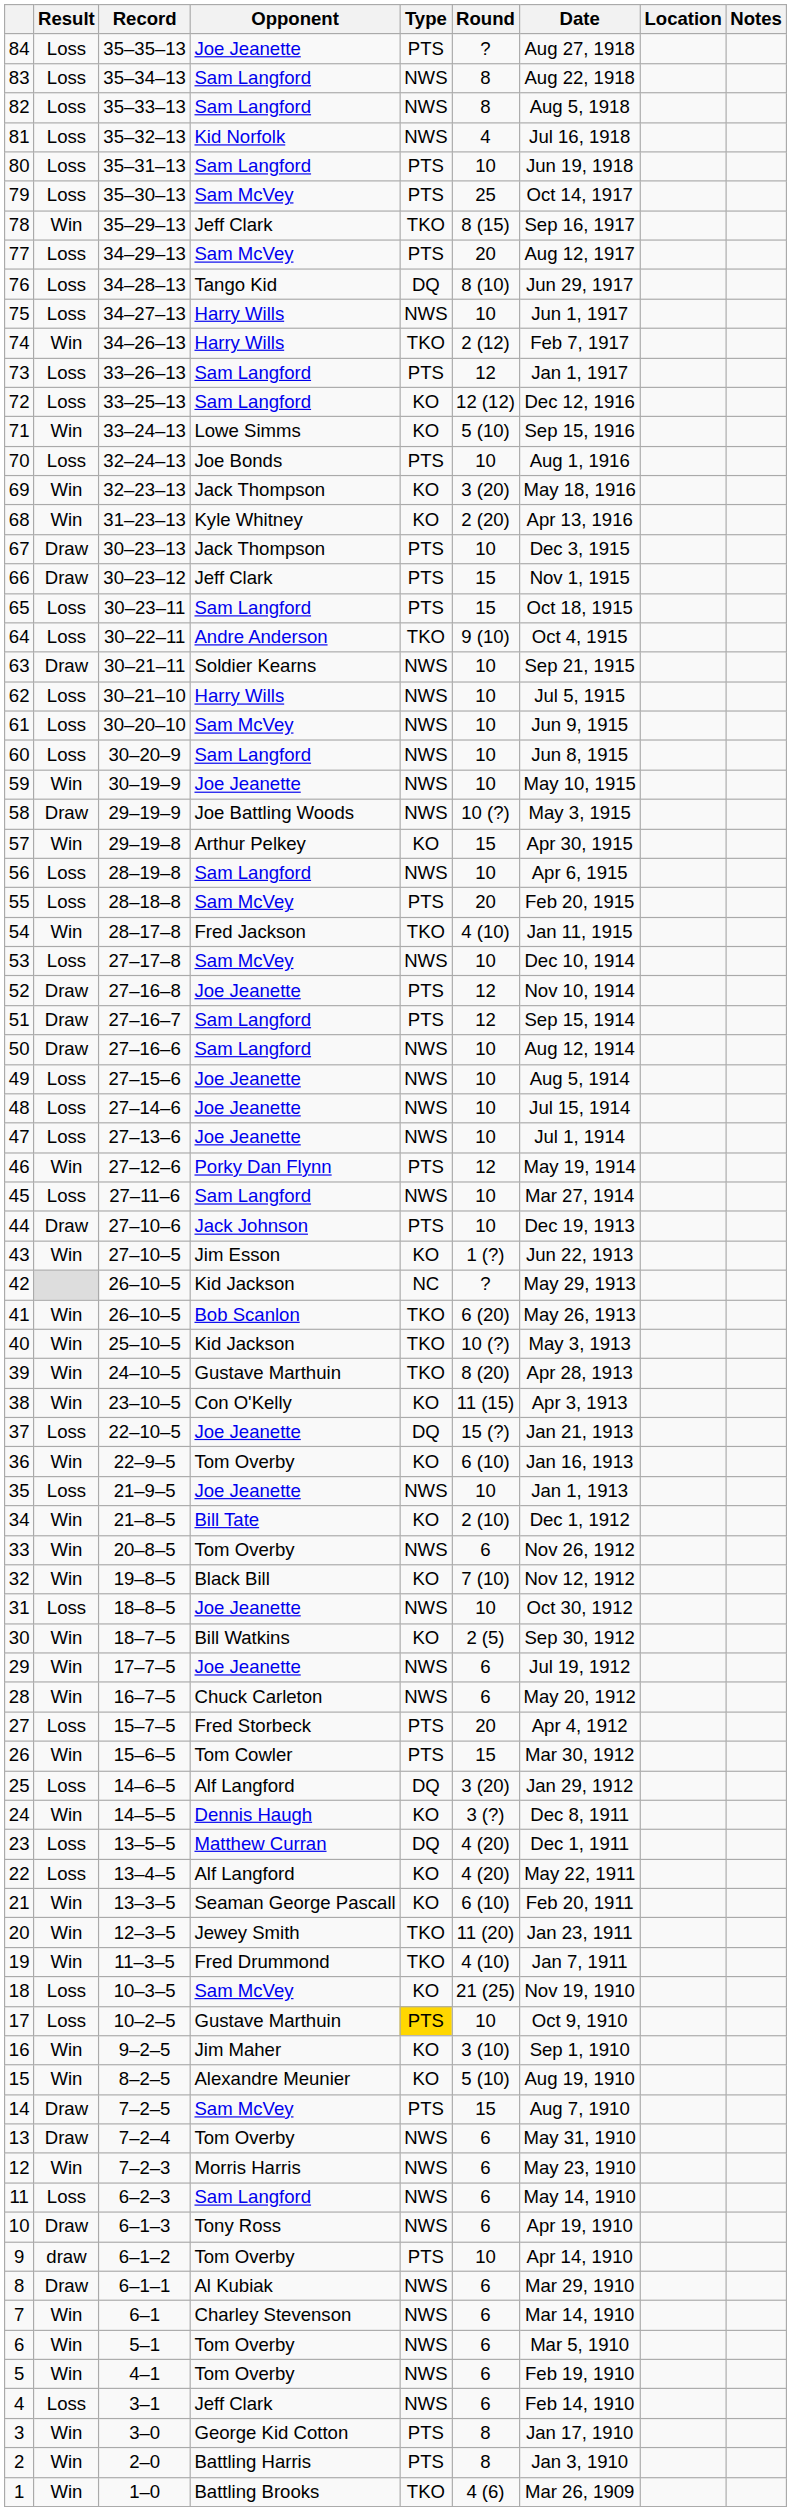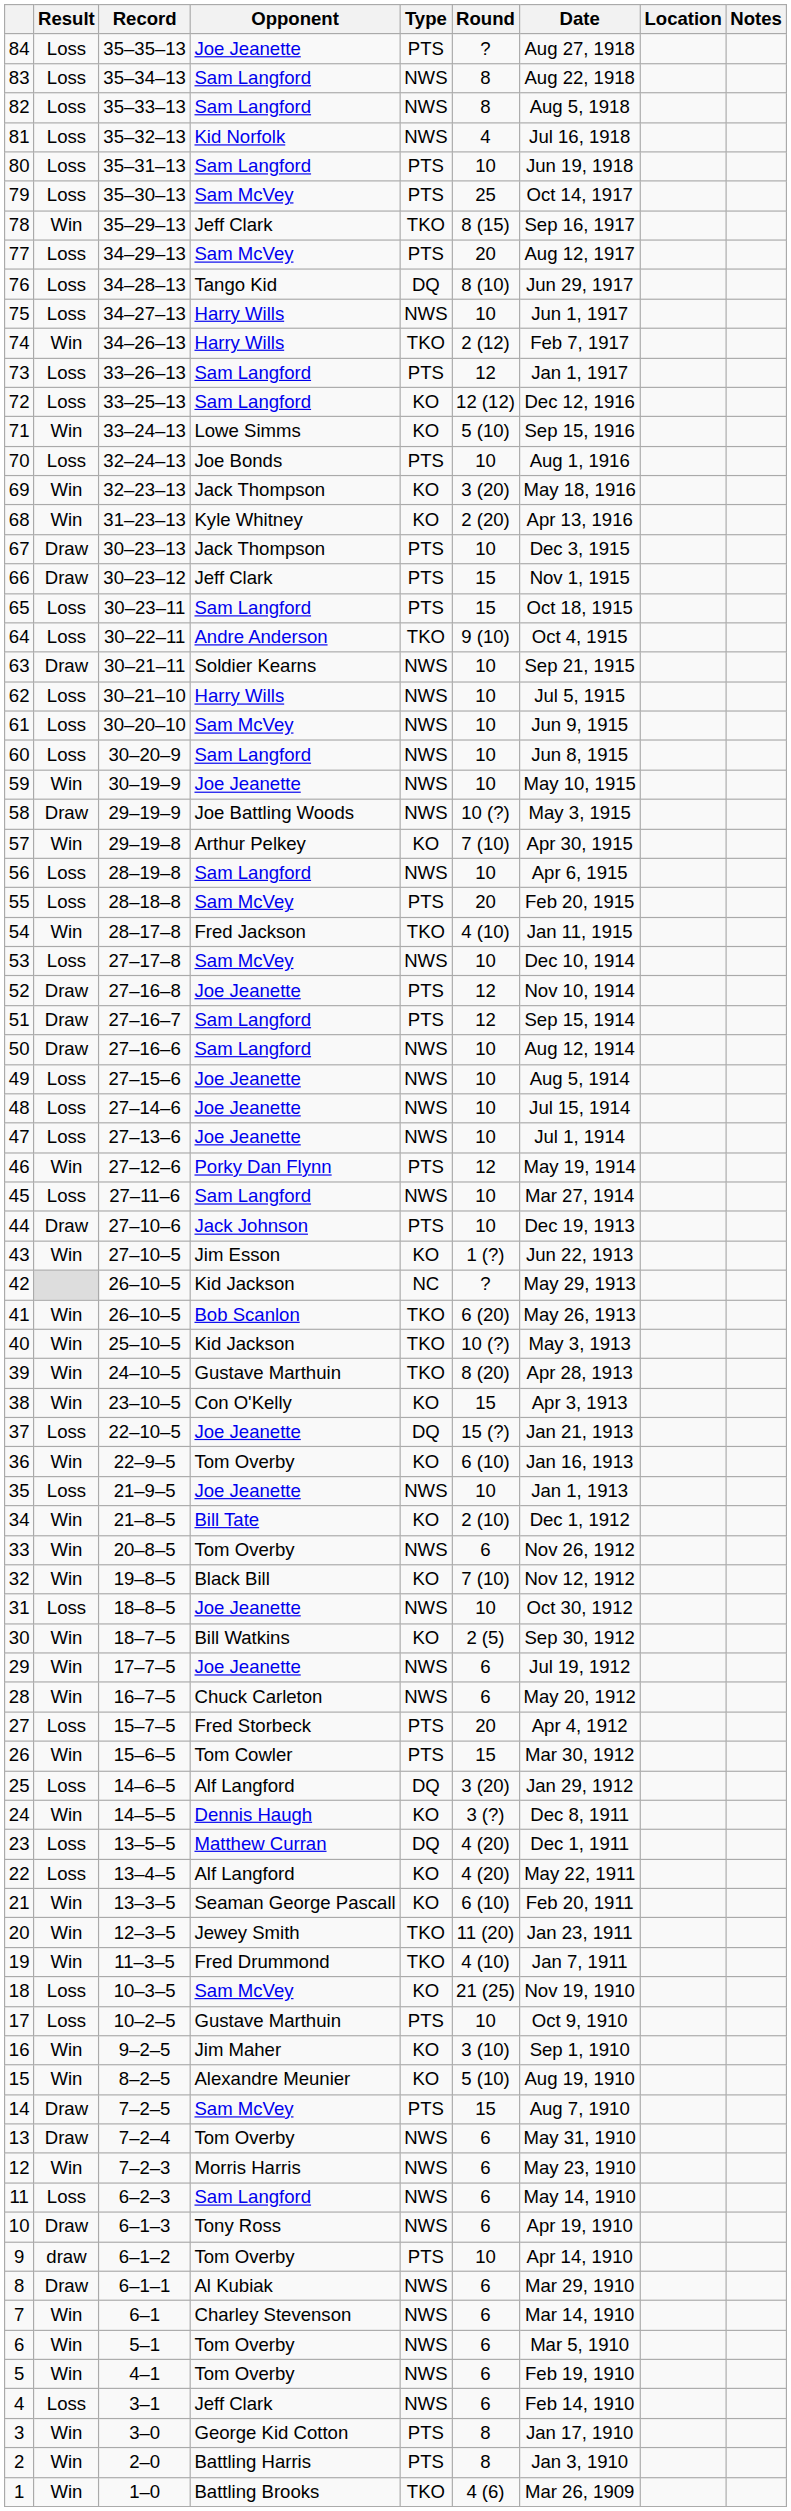(485, 843) 15 -> (485, 843) 7 (10)
(485, 1402) 11 (15) -> (485, 1402) 15
(426, 2020) gold background -> (426, 2020) no background
